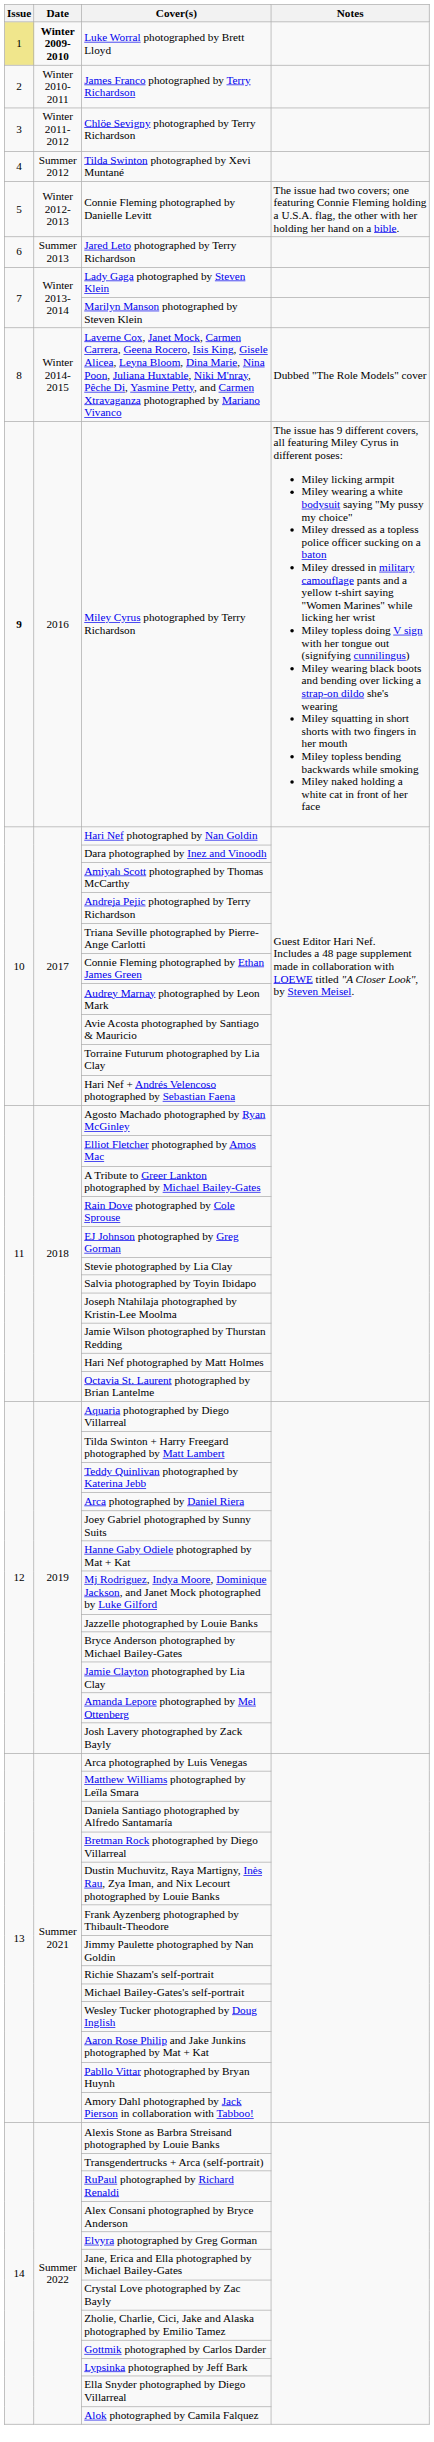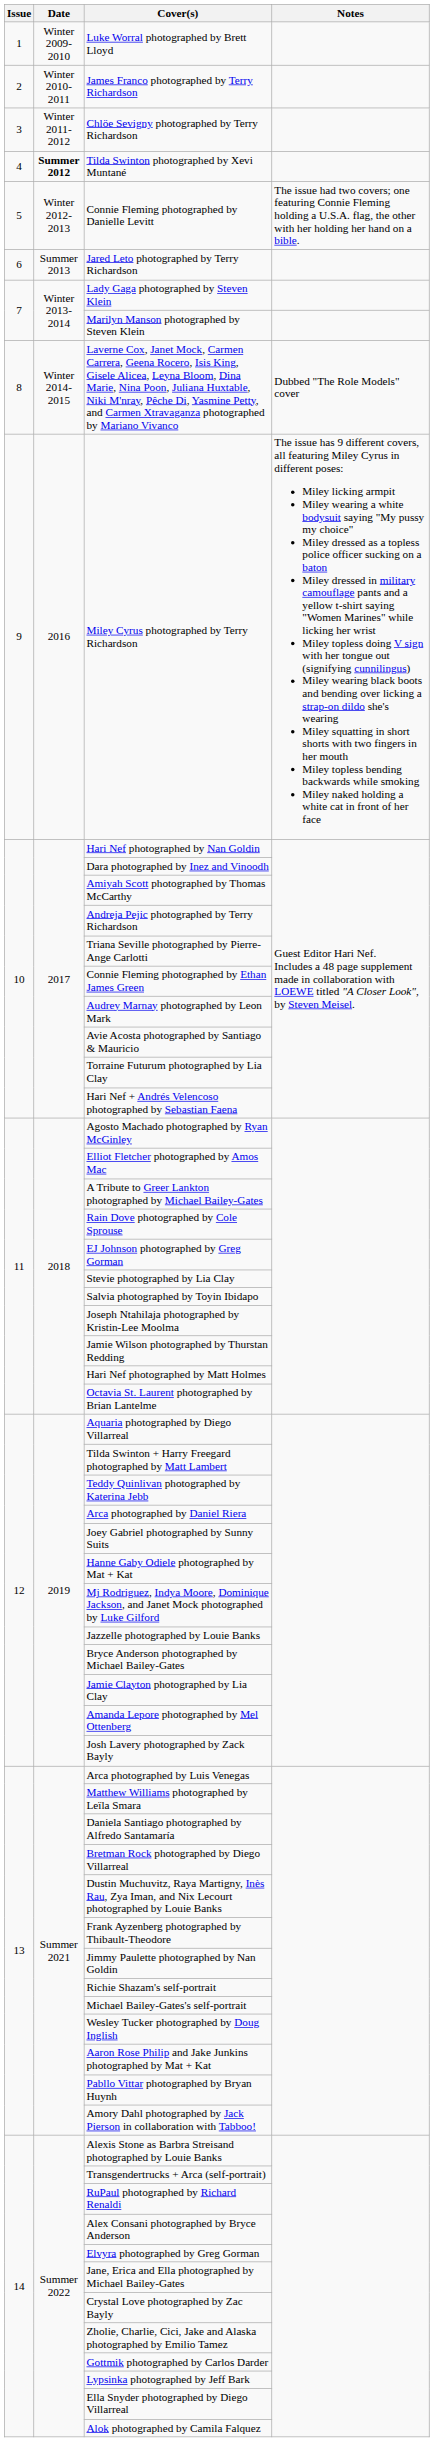(19, 43) khaki background -> (19, 43) no background
(58, 43) bold -> (59, 43) normal
(58, 166) normal -> (59, 166) bold
(19, 624) bold -> (19, 636) normal
